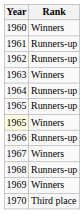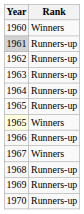(17, 43) no background -> (17, 43) lightgrey background
(48, 75) Winners -> (54, 75) Runners-up
(48, 185) Winners -> (54, 185) Runners-up
(54, 201) Third place -> (54, 201) Runners-up
